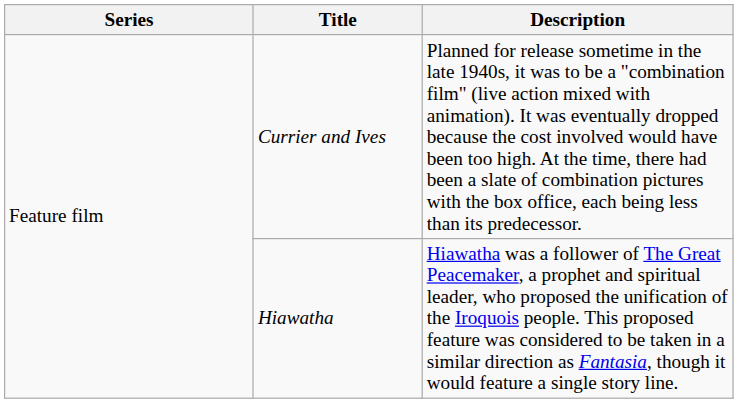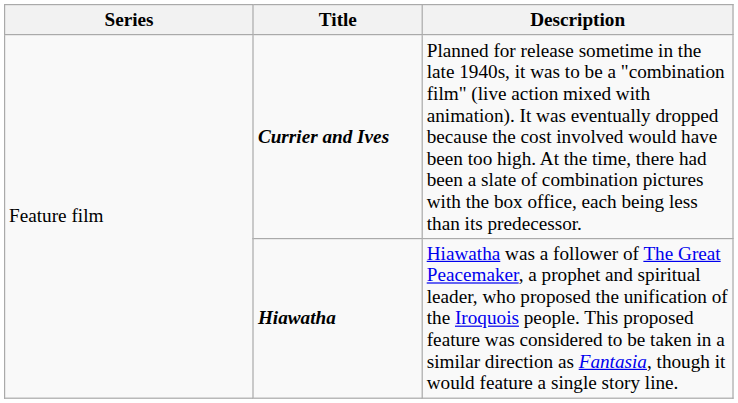(322, 136) normal -> (323, 136) bold
(296, 318) normal -> (297, 318) bold
